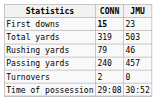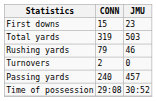(102, 24) bold -> (102, 24) normal
rows swapped: (38, 63) <-> (28, 77)
